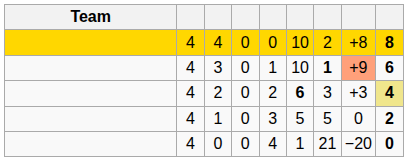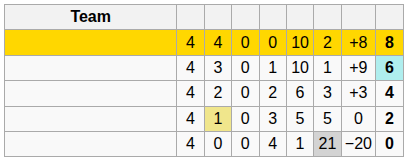(327, 67) bold -> (327, 67) normal
(358, 67) lightsalmon background -> (358, 67) no background
(389, 67) no background -> (389, 67) paleturquoise background
(300, 93) bold -> (300, 93) normal
(389, 93) khaki background -> (389, 93) no background
(218, 118) no background -> (218, 118) khaki background
(327, 144) no background -> (327, 144) lightgrey background
